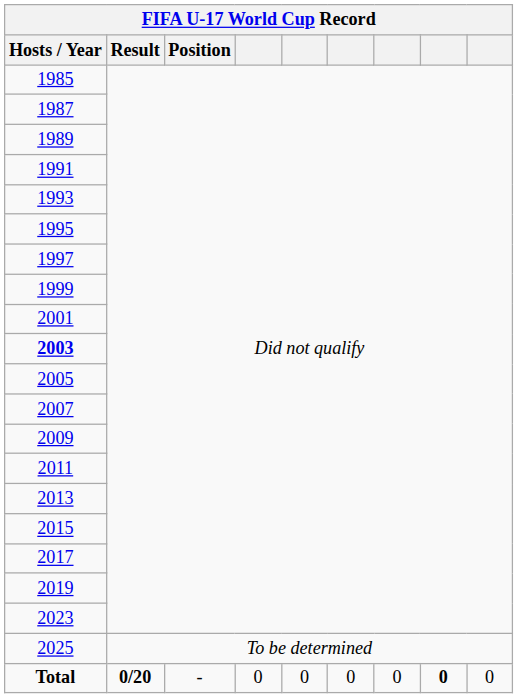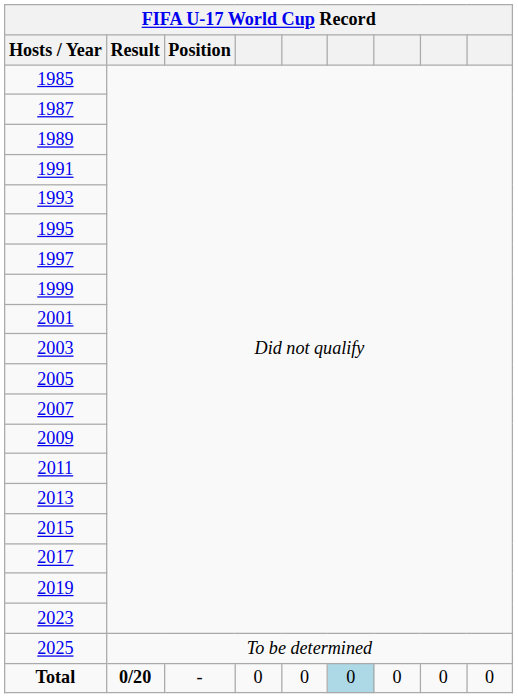(55, 349) bold -> (55, 349) normal
(351, 678) no background -> (351, 678) lightblue background
(443, 678) bold -> (443, 678) normal
